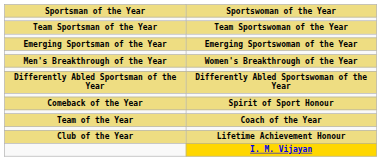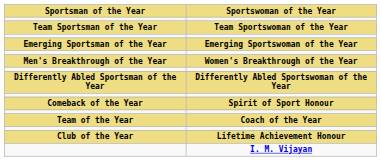(281, 150) gold background -> (281, 150) no background
